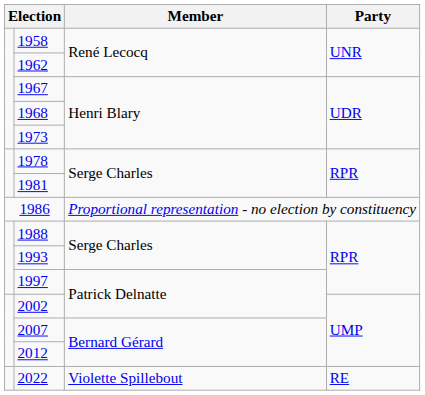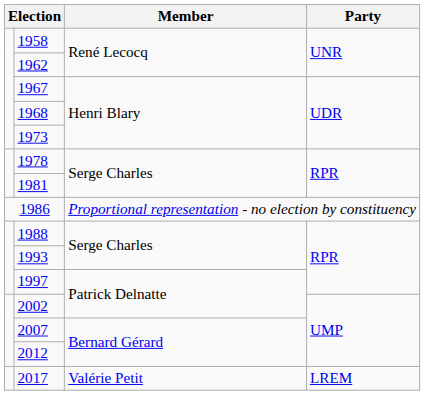+ row: (33, 378)
- row: (33, 378)
